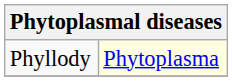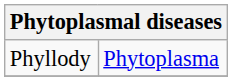(161, 57) lightyellow background -> (161, 57) no background
